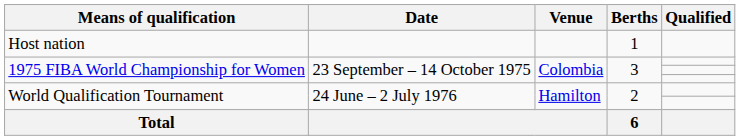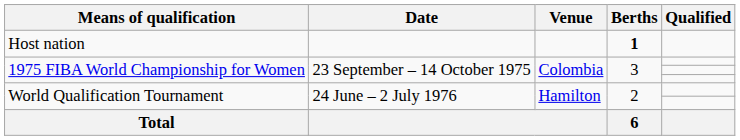(634, 43) normal -> (634, 43) bold
